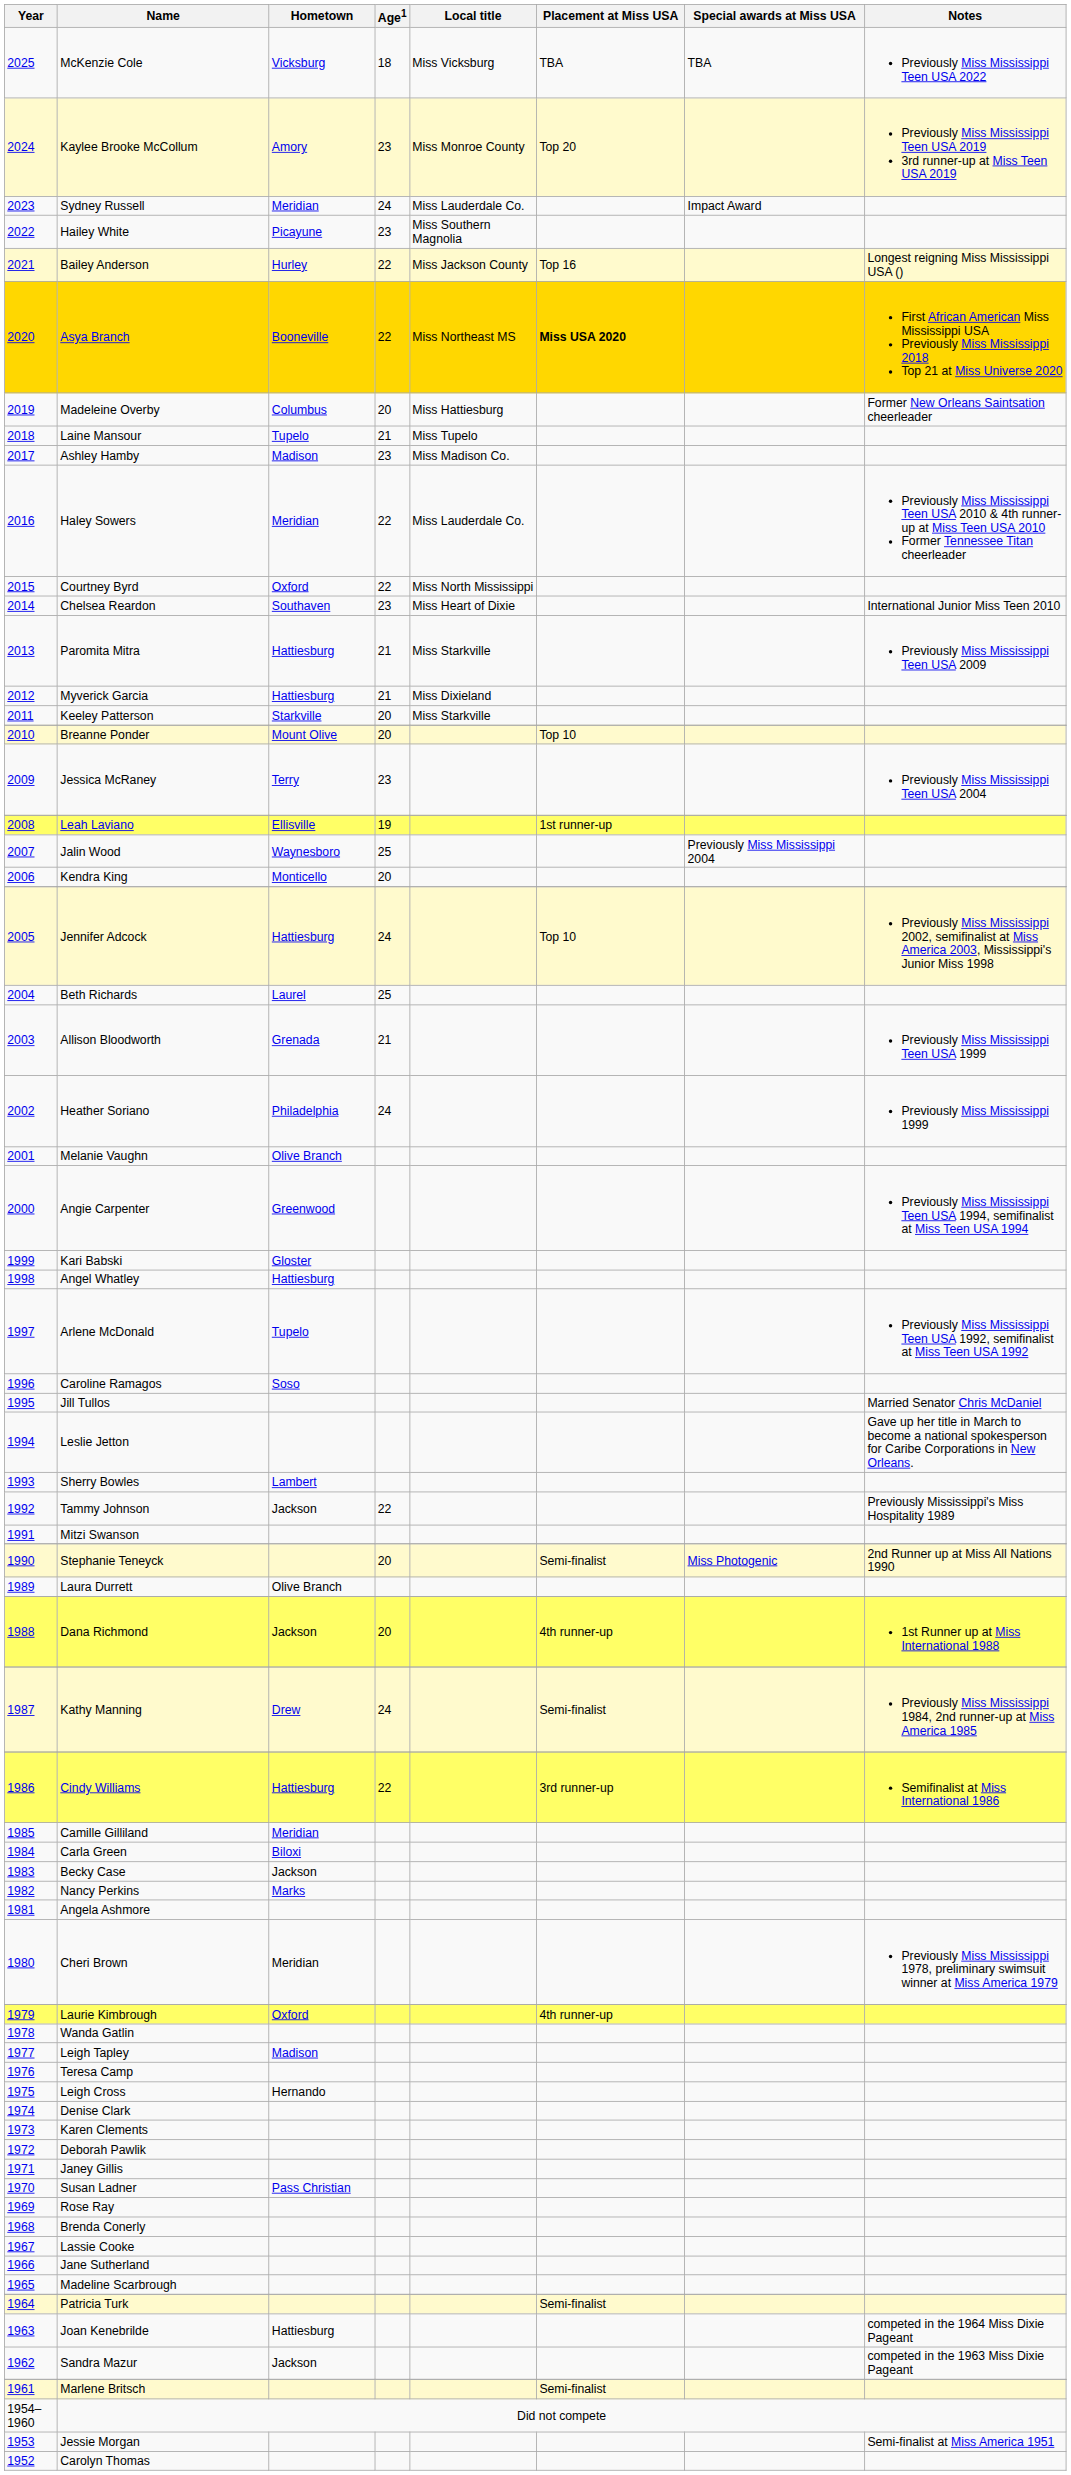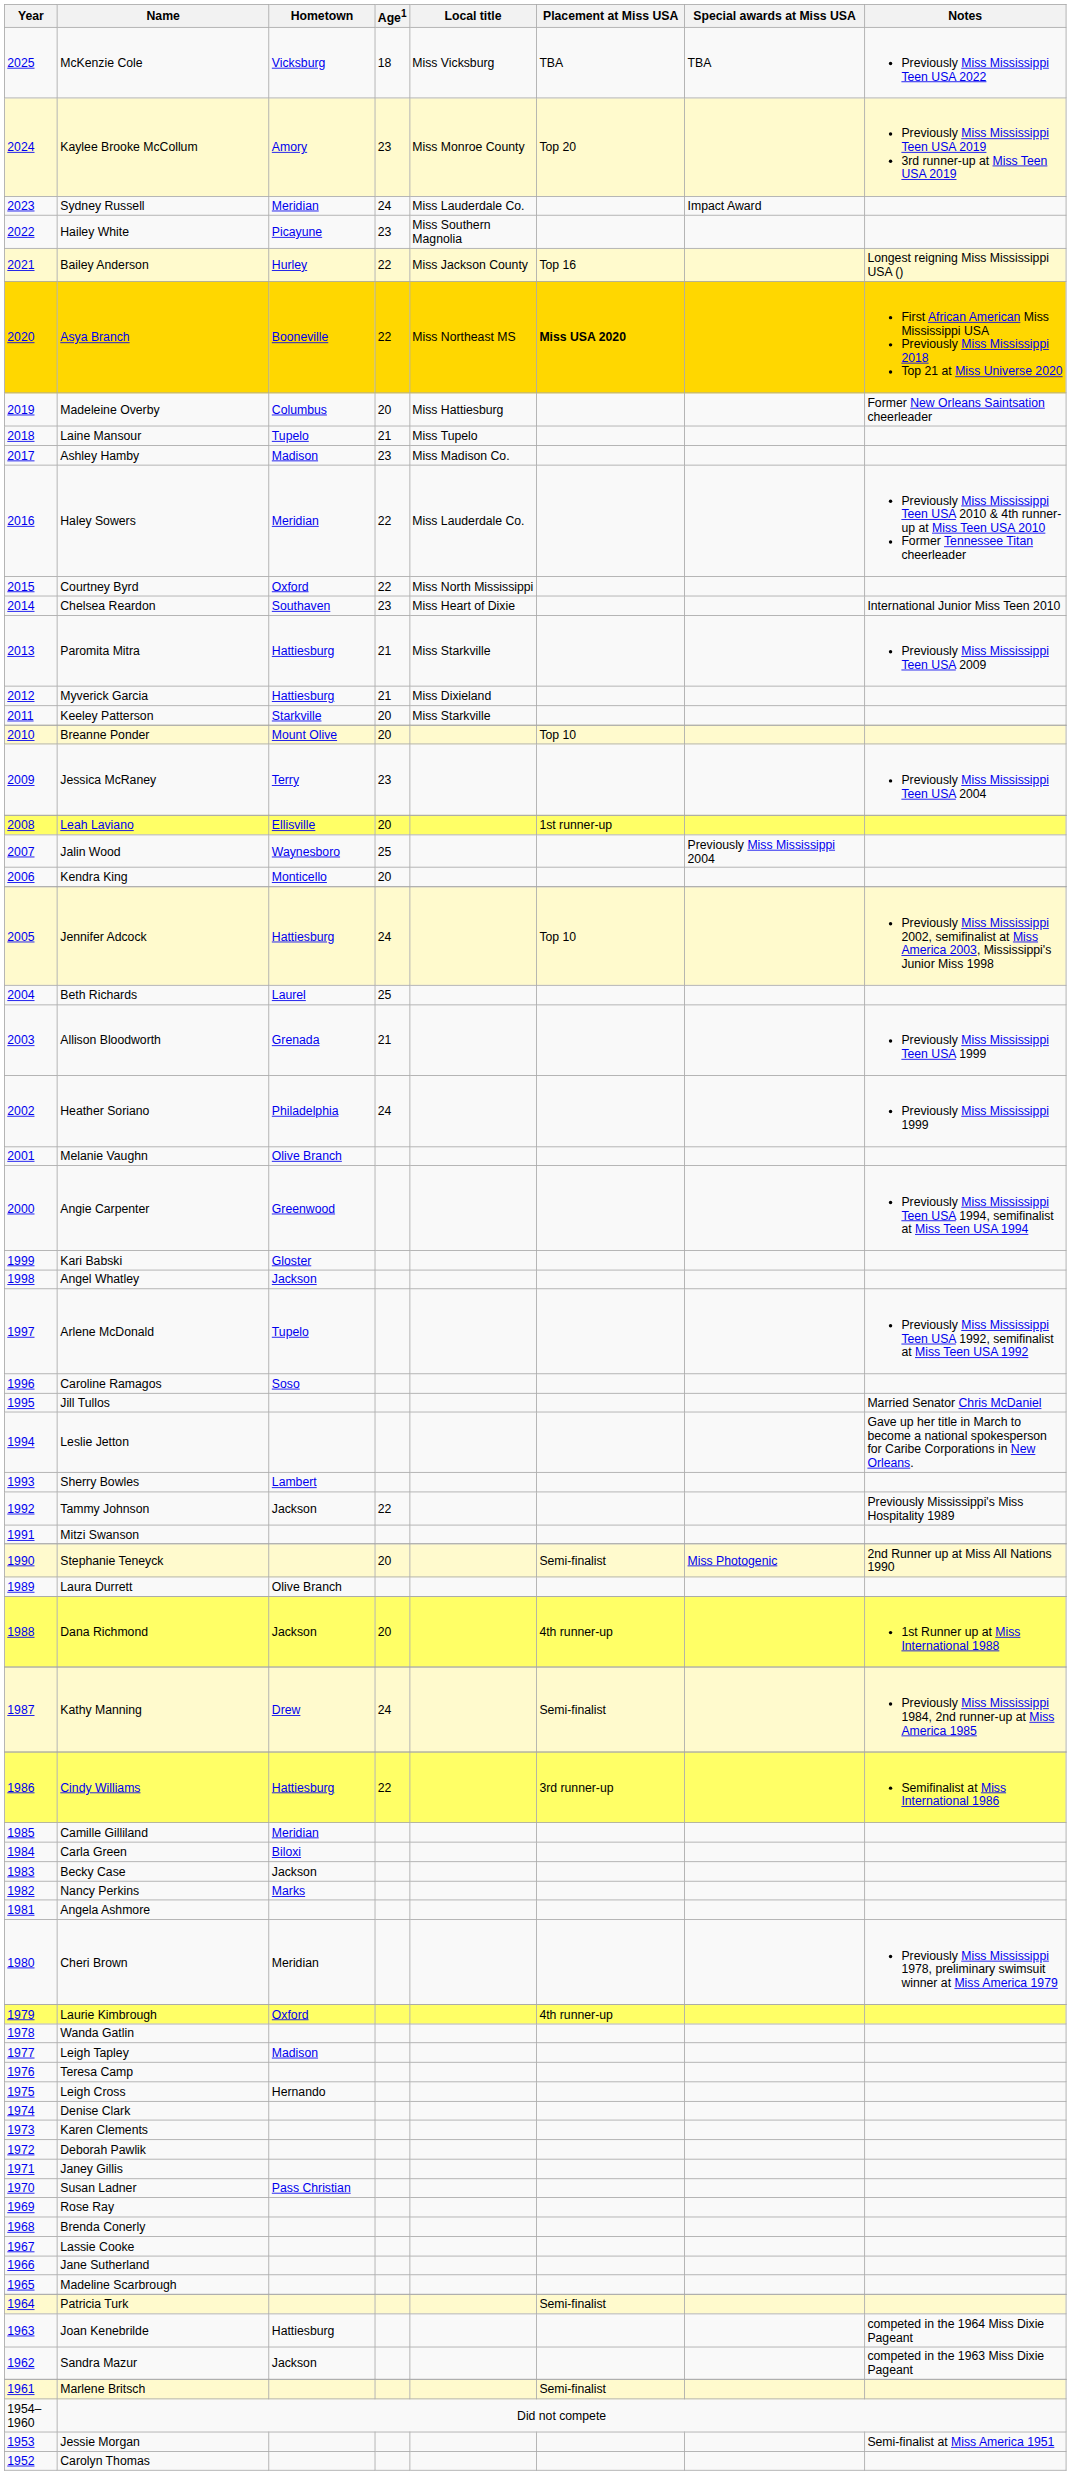(385, 825) 19 -> (385, 825) 20
(303, 1280) Hattiesburg -> (294, 1280) Jackson
